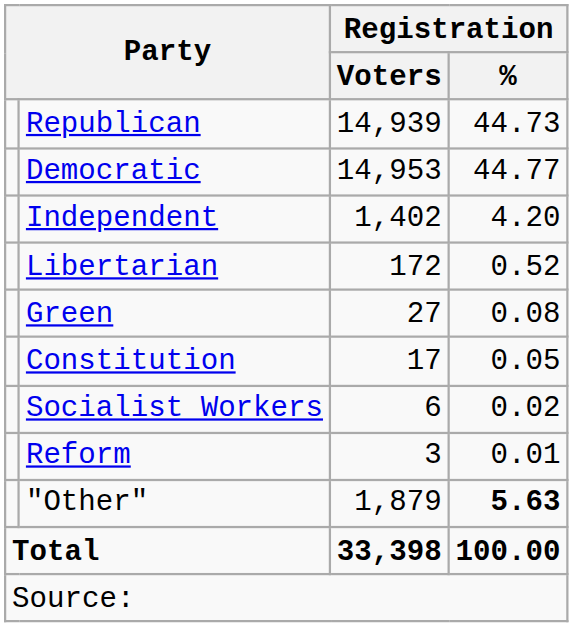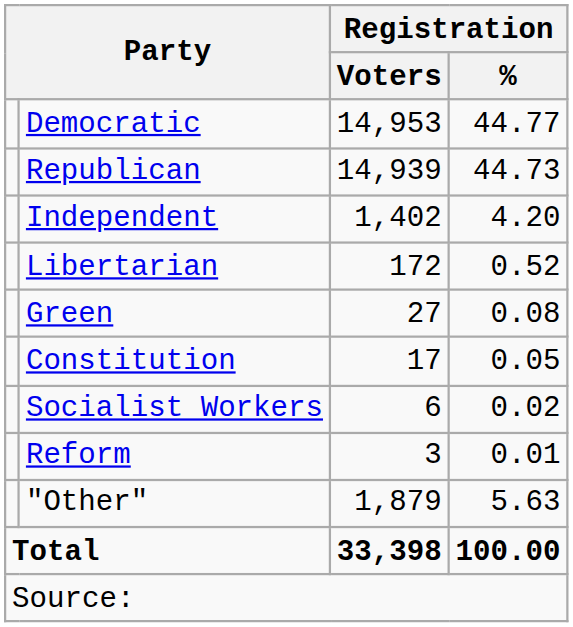rows swapped: (113, 171) <-> (113, 124)
(525, 503) bold -> (525, 503) normal
